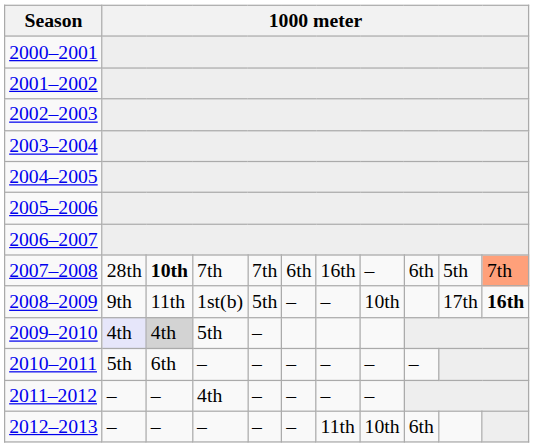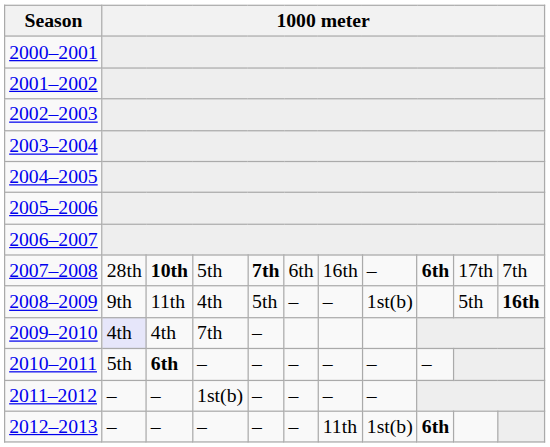(210, 270) 7th -> (210, 270) 5th
(265, 270) normal -> (266, 270) bold
(421, 270) normal -> (435, 270) bold
(455, 270) 5th -> (476, 270) 17th
(500, 270) lightsalmon background -> (515, 270) no background
(220, 301) 1st(b) -> (210, 301) 4th
(382, 301) 10th -> (390, 301) 1st(b)
(460, 301) 17th -> (471, 301) 5th
(163, 332) lightgrey background -> (163, 332) no background
(210, 332) 5th -> (210, 332) 7th
(163, 364) normal -> (165, 364) bold
(210, 395) 4th -> (220, 395) 1st(b)
(382, 426) 10th -> (390, 426) 1st(b)
(421, 426) normal -> (435, 426) bold
